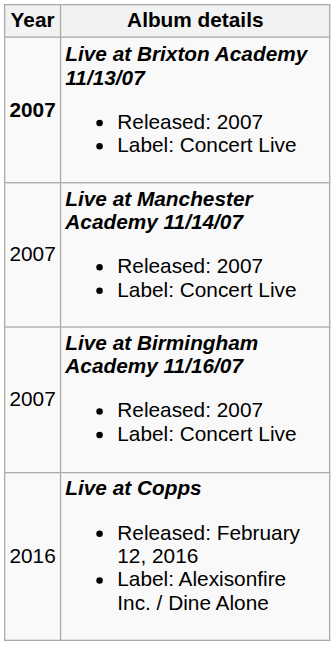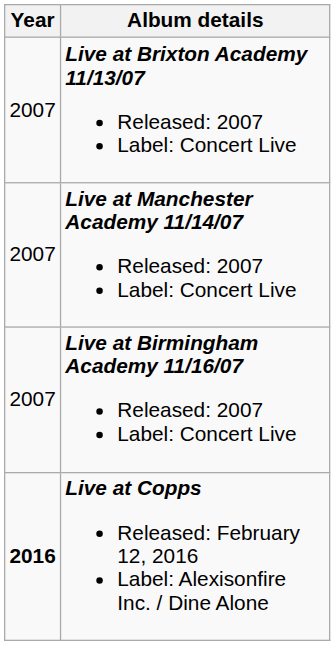(33, 109) bold -> (33, 109) normal
(33, 555) normal -> (33, 555) bold
